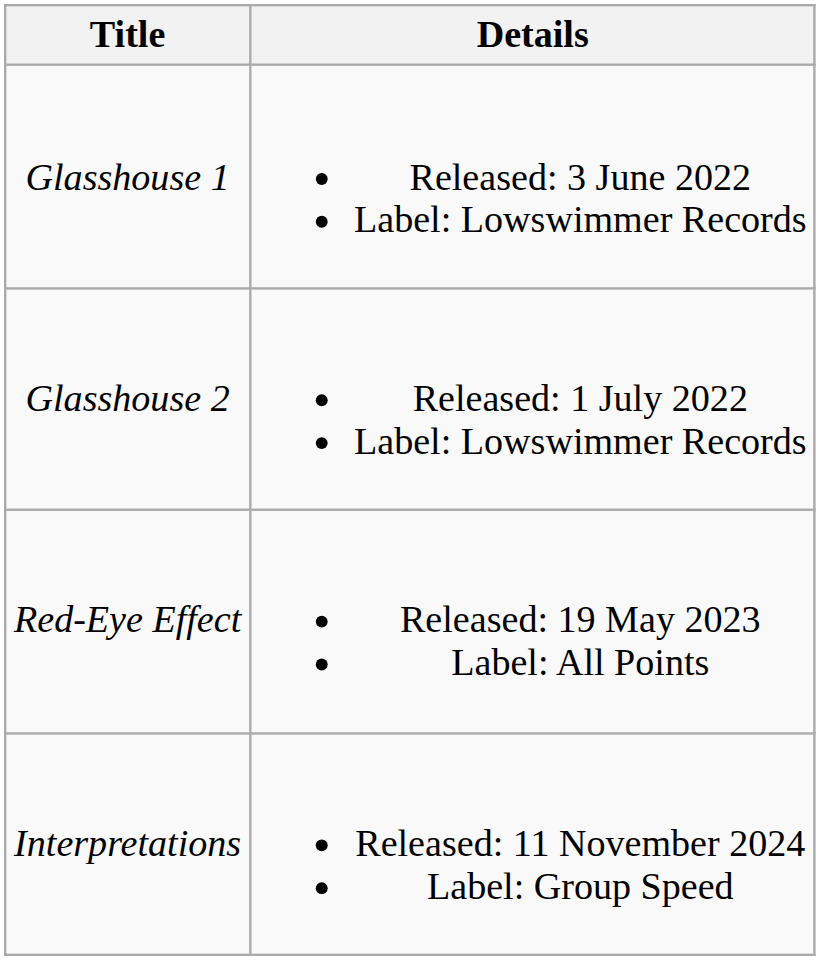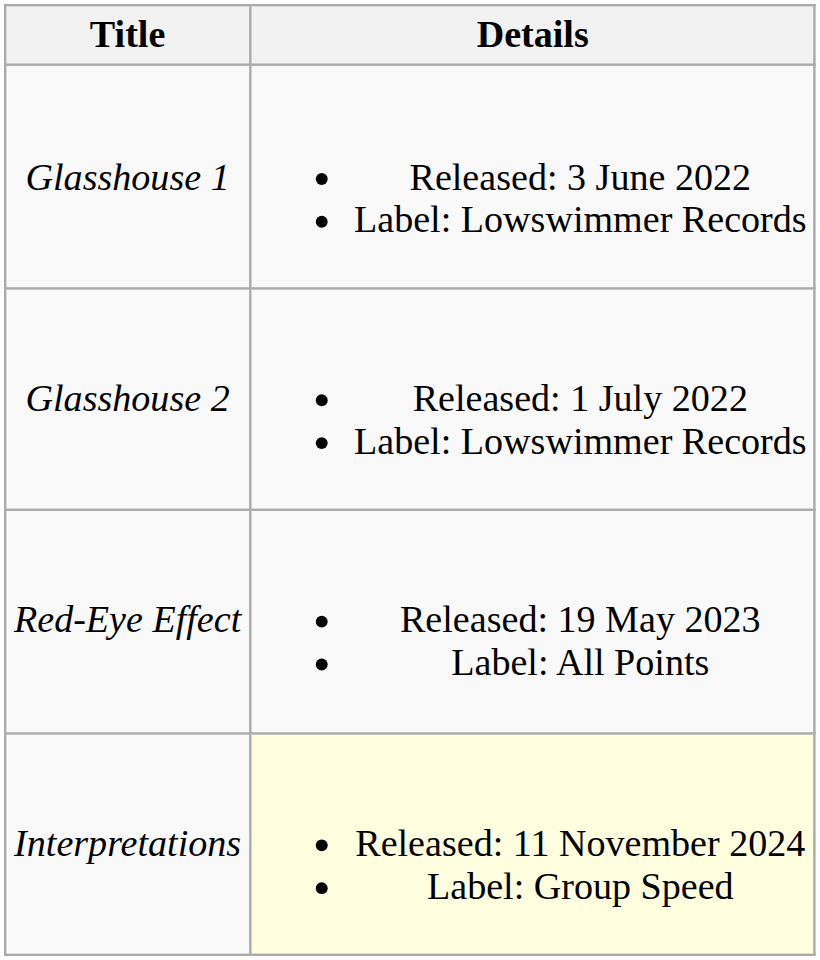(533, 865) no background -> (533, 865) lightyellow background
